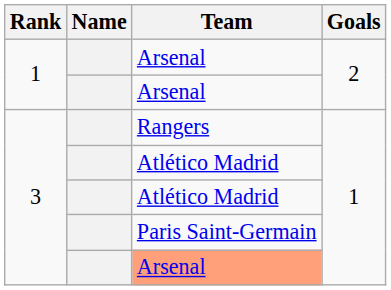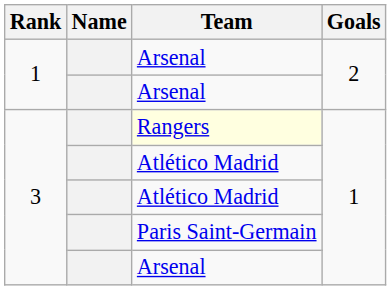(173, 127) no background -> (173, 127) lightyellow background
(171, 267) lightsalmon background -> (171, 267) no background
